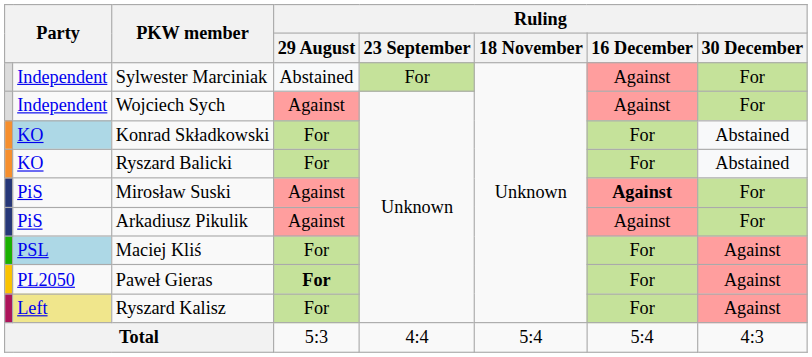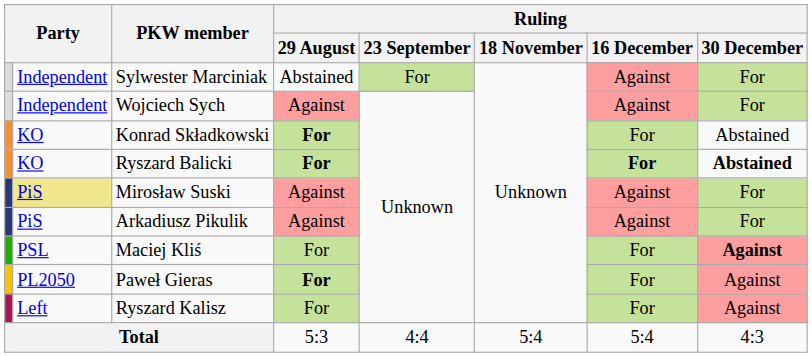(30, 134) lightblue background -> (30, 134) no background
(316, 134) normal -> (316, 134) bold
(316, 163) normal -> (316, 163) bold
(642, 163) normal -> (642, 163) bold
(752, 163) normal -> (752, 163) bold
(30, 192) no background -> (30, 192) khaki background
(642, 192) bold -> (642, 192) normal
(33, 250) lightblue background -> (33, 250) no background
(752, 250) normal -> (752, 250) bold
(32, 308) khaki background -> (32, 308) no background
